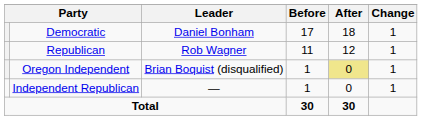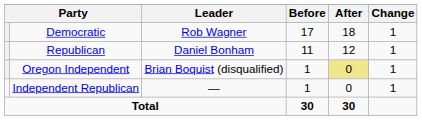(214, 32) Daniel Bonham -> (214, 32) Rob Wagner
(214, 50) Rob Wagner -> (214, 50) Daniel Bonham
